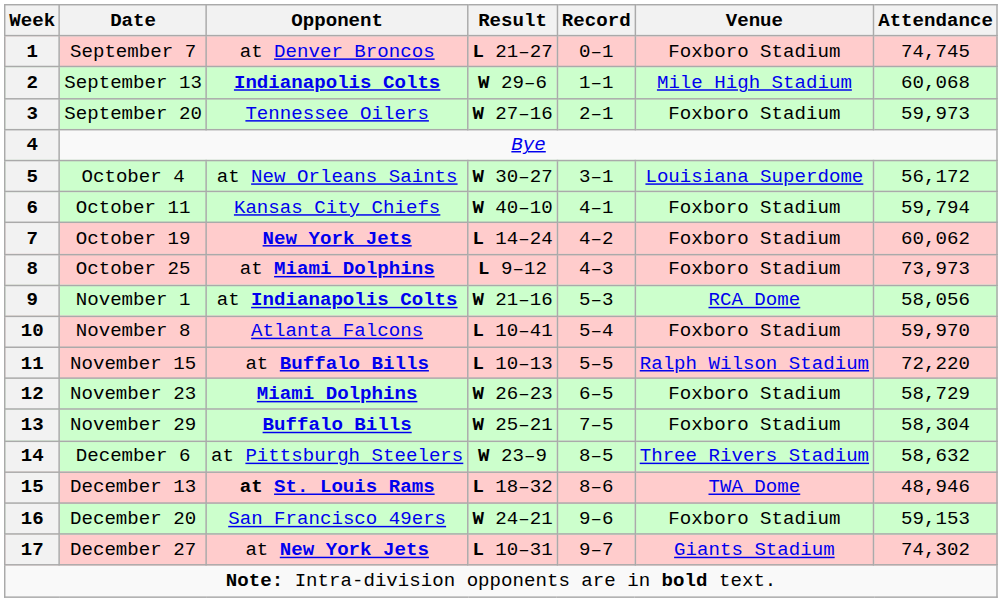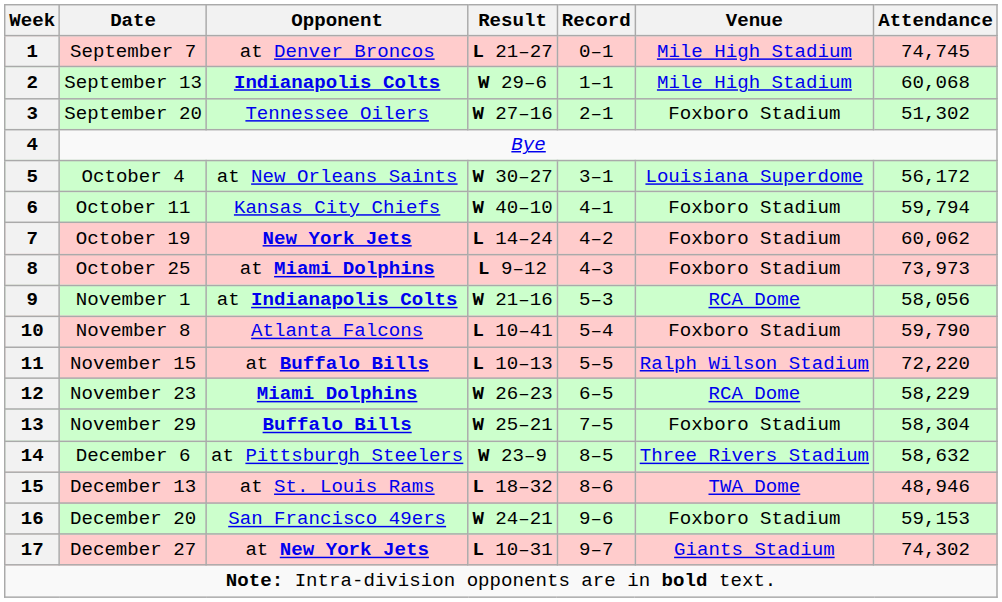(754, 51) Foxboro Stadium -> (754, 51) Mile High Stadium
(935, 114) 59,973 -> (935, 114) 51,302
(935, 332) 59,970 -> (935, 332) 59,790
(754, 394) Foxboro Stadium -> (754, 394) RCA Dome
(935, 394) 58,729 -> (935, 394) 58,229
(337, 487) bold -> (337, 487) normal
